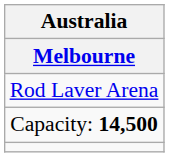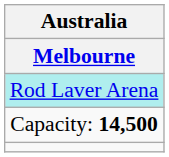(84, 90) no background -> (84, 90) paleturquoise background
